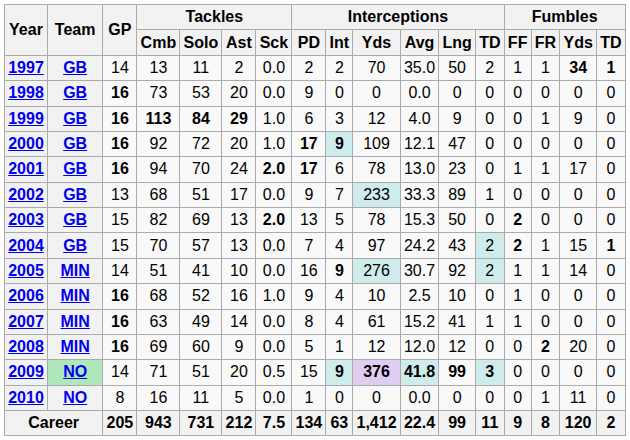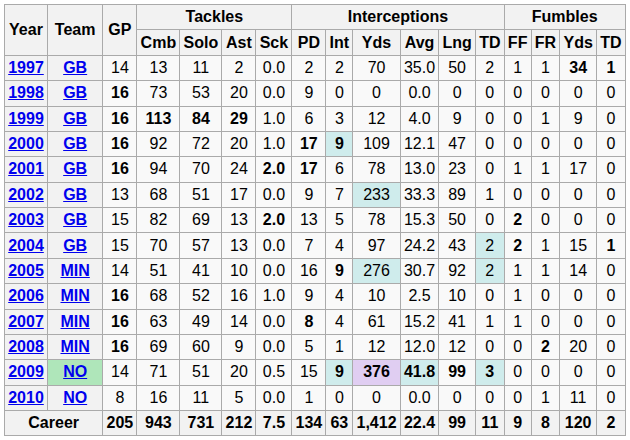(309, 321) normal -> (309, 321) bold
